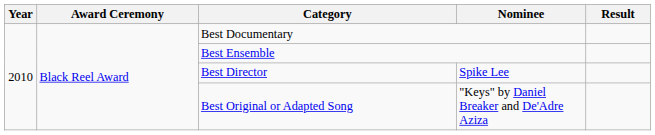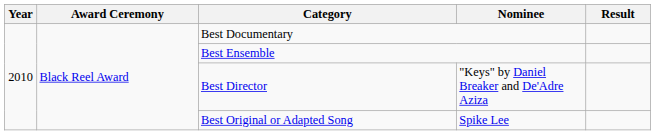(484, 72) Spike Lee -> (511, 86) "Keys" by Daniel Breaker and De'Adre Aziza
(511, 106) "Keys" by Daniel Breaker and De'Adre Aziza -> (484, 120) Spike Lee
